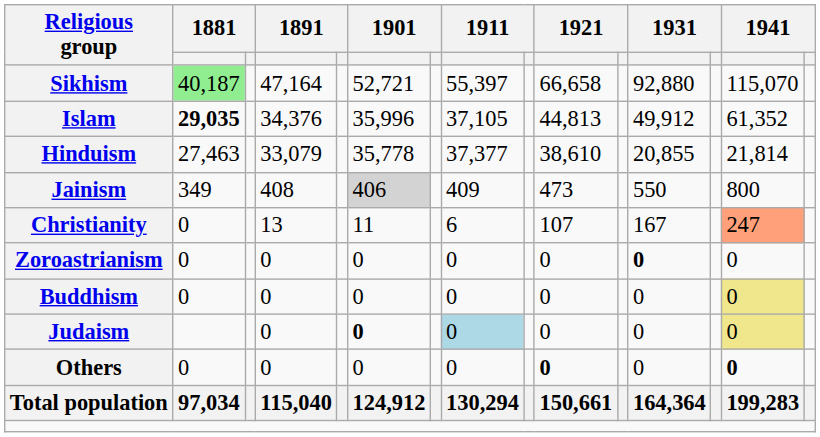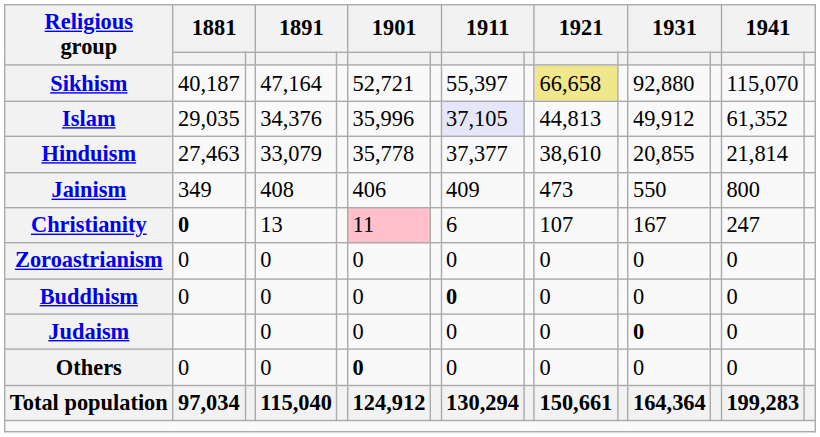(209, 82) lightgreen background -> (209, 82) no background
(570, 82) no background -> (570, 82) khaki background
(209, 118) bold -> (209, 118) normal
(477, 118) no background -> (477, 118) lavender background
(369, 189) lightgrey background -> (369, 189) no background
(184, 225) normal -> (184, 225) bold
(363, 225) no background -> (363, 225) pink background
(743, 225) lightsalmon background -> (743, 225) no background
(639, 260) bold -> (639, 260) normal
(452, 296) normal -> (452, 296) bold
(732, 296) khaki background -> (732, 296) no background
(358, 331) bold -> (358, 331) normal
(452, 331) lightblue background -> (452, 331) no background
(639, 331) normal -> (639, 331) bold
(732, 331) khaki background -> (732, 331) no background
(358, 367) normal -> (358, 367) bold
(545, 367) bold -> (545, 367) normal
(732, 367) bold -> (732, 367) normal
